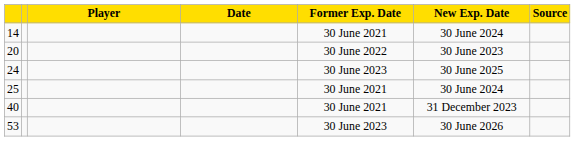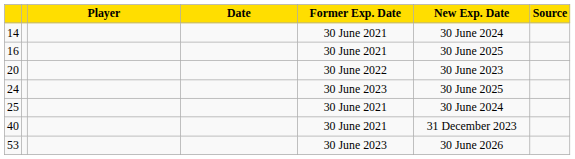+ row: (13, 51)
